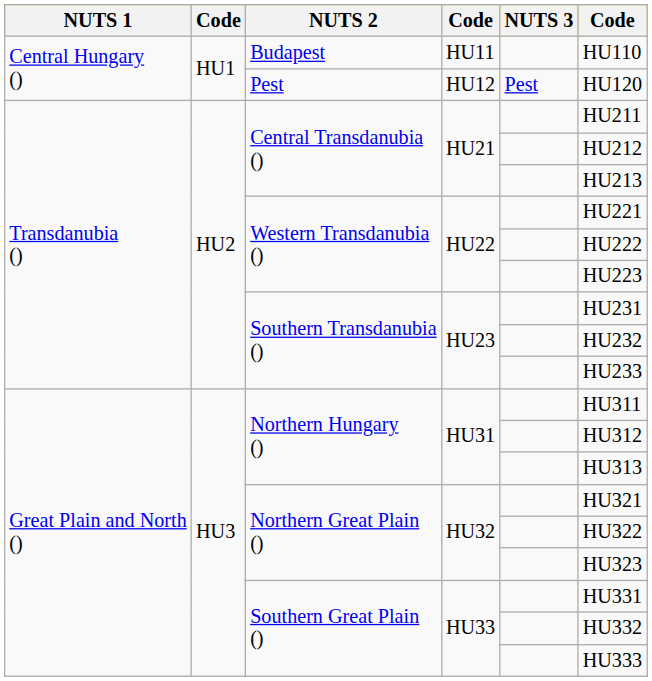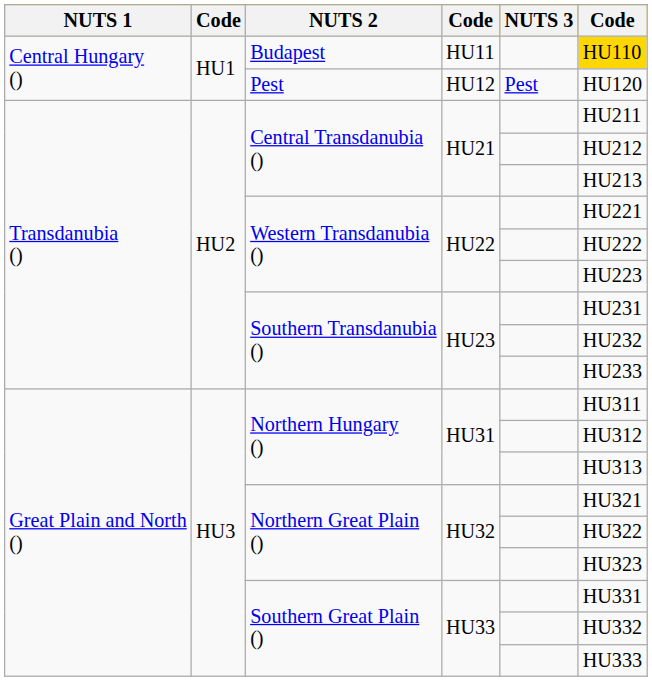(612, 52) no background -> (612, 52) gold background
